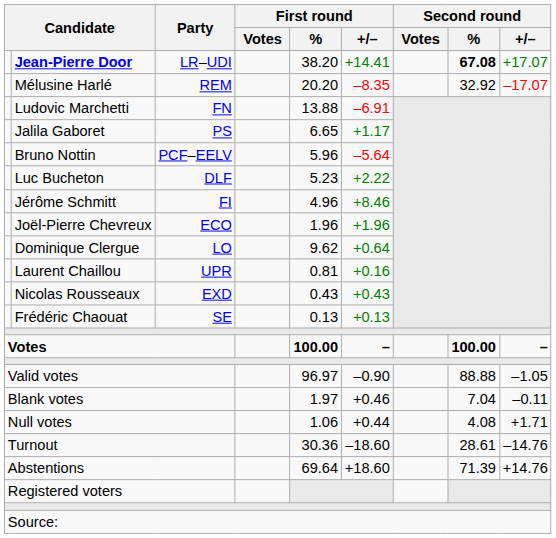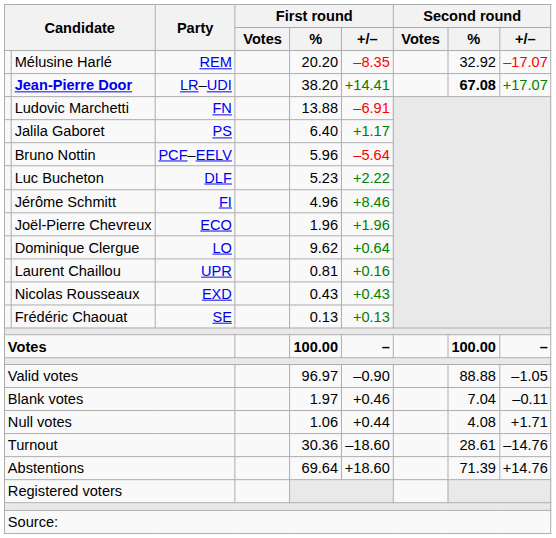rows swapped: (73, 62) <-> (63, 86)
(324, 132) 6.65 -> (324, 132) 6.40
